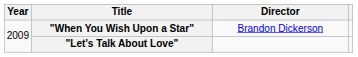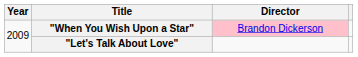(280, 28) no background -> (280, 28) pink background
